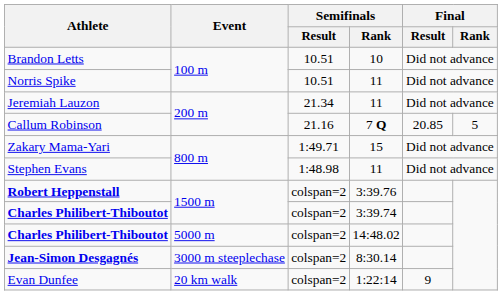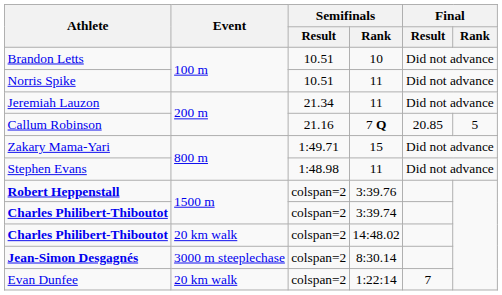(194, 235) 5000 m -> (206, 235) 20 km walk
(428, 279) 9 -> (428, 279) 7
